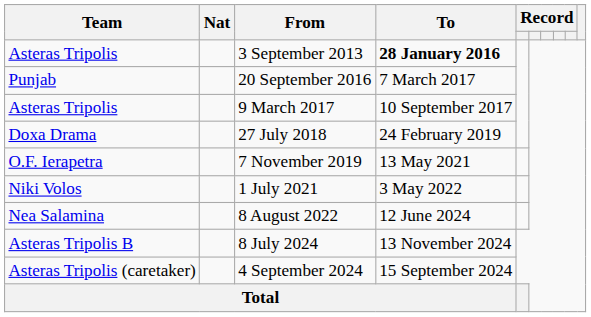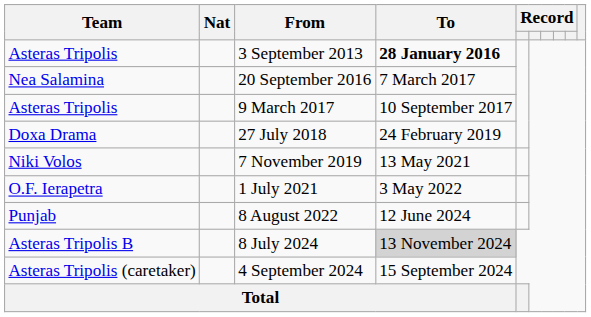(32, 80) Punjab -> (56, 80) Nea Salamina
(56, 161) O.F. Ierapetra -> (45, 161) Niki Volos
(45, 188) Niki Volos -> (56, 188) O.F. Ierapetra
(56, 216) Nea Salamina -> (32, 216) Punjab
(445, 243) no background -> (445, 243) lightgrey background
